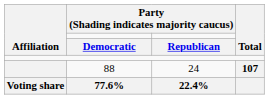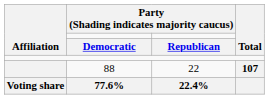(194, 68) 24 -> (194, 68) 22
